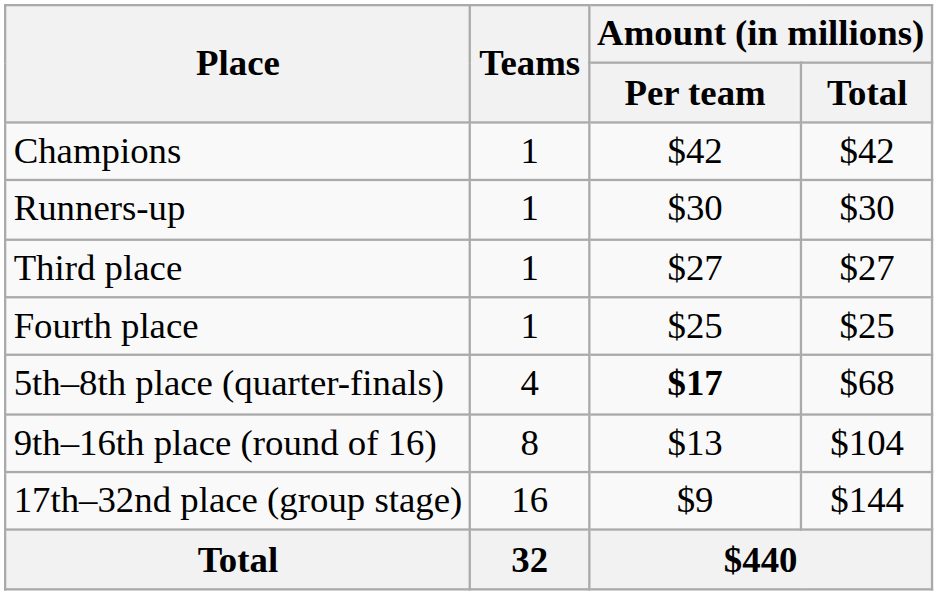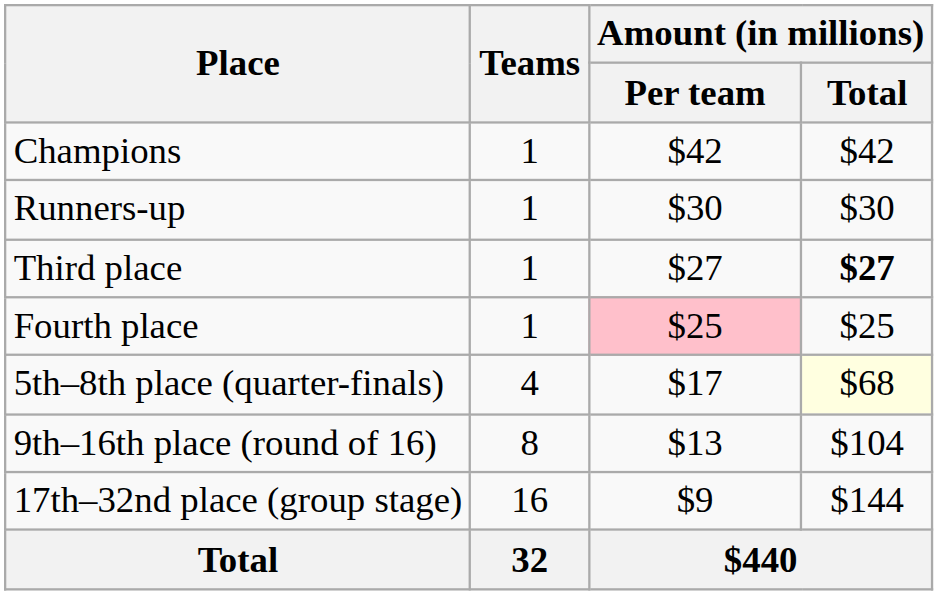(867, 267) normal -> (867, 267) bold
(695, 325) no background -> (695, 325) pink background
(695, 383) bold -> (695, 383) normal
(867, 383) no background -> (867, 383) lightyellow background
